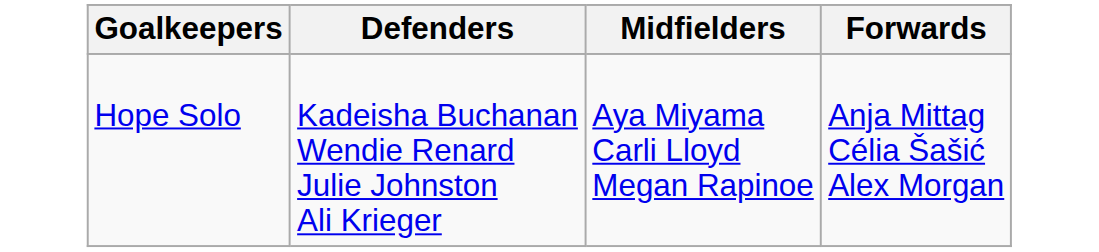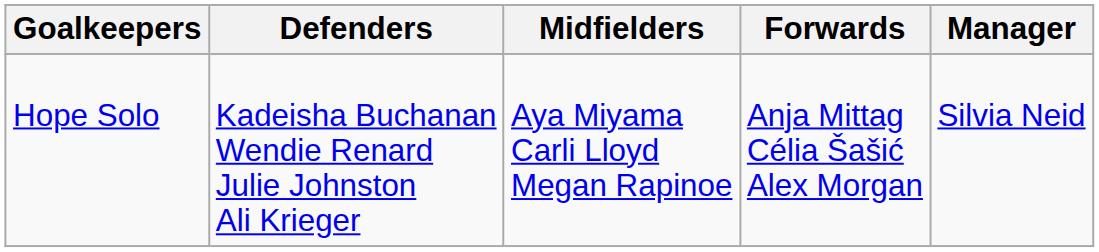+ column: (1011, 29)
